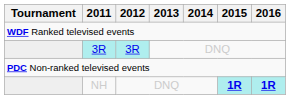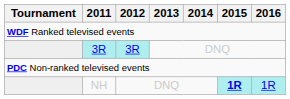(268, 85) bold -> (268, 85) normal
